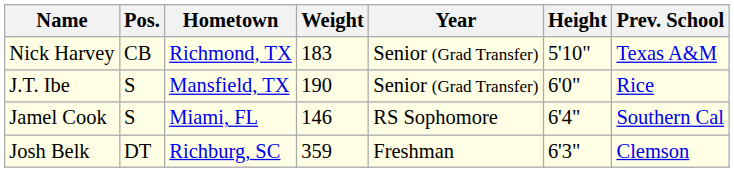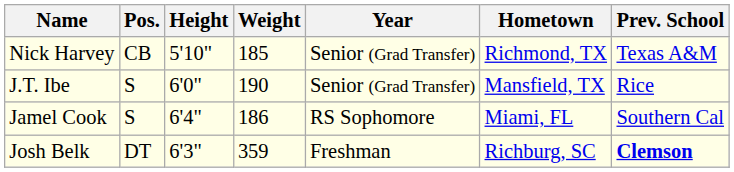columns swapped: (577, 20) <-> (231, 20)
(317, 53) 183 -> (253, 53) 185
(317, 118) 146 -> (253, 118) 186
(653, 150) normal -> (655, 150) bold
